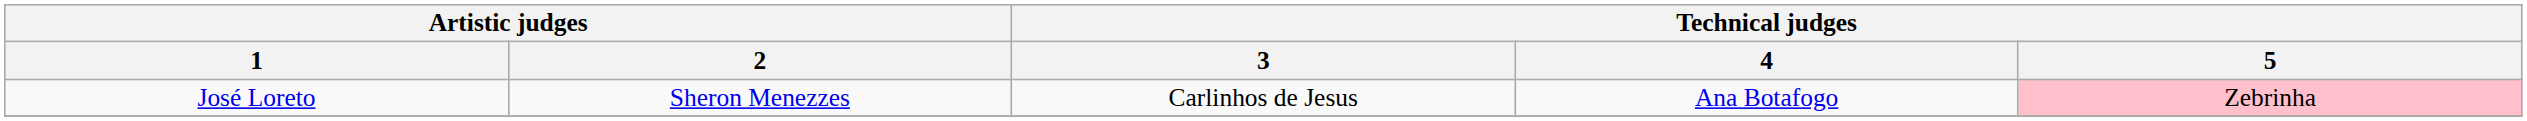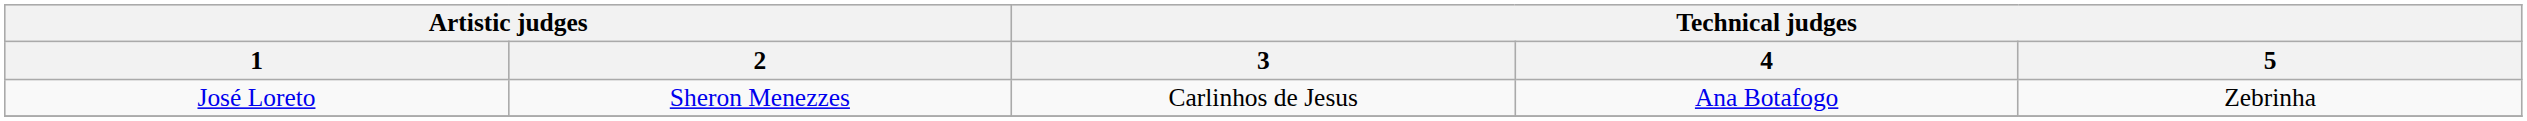(2270, 97) pink background -> (2270, 97) no background
